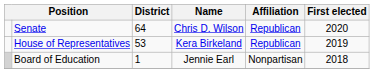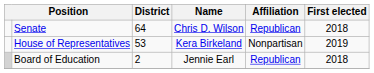(337, 28) 2020 -> (337, 28) 2018
(275, 44) Republican -> (275, 44) Nonpartisan
(138, 60) 1 -> (138, 60) 2
(275, 60) Nonpartisan -> (275, 60) Republican
